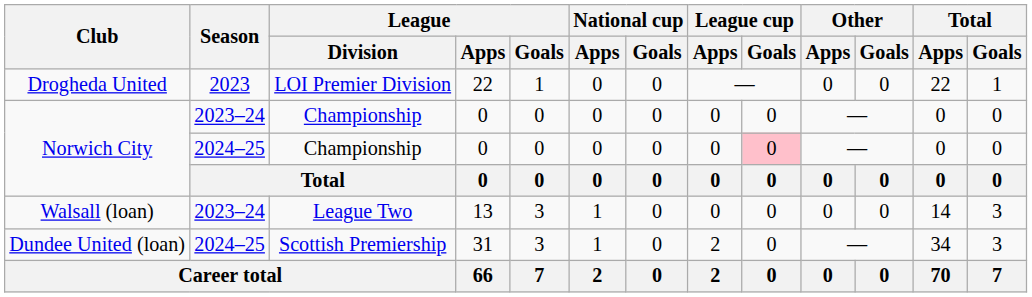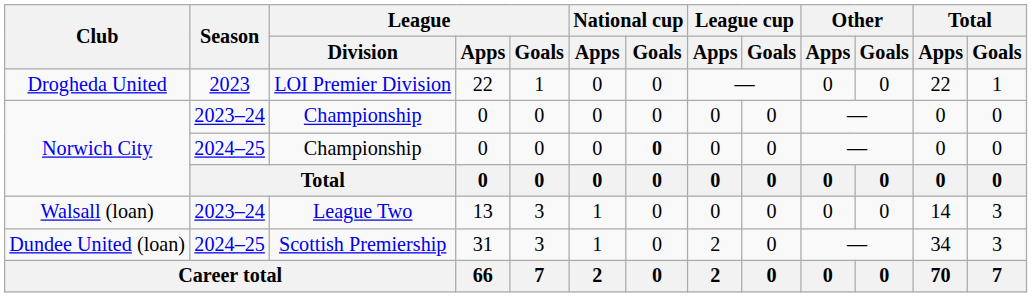(657, 148) normal -> (657, 148) bold
(772, 148) pink background -> (772, 148) no background
